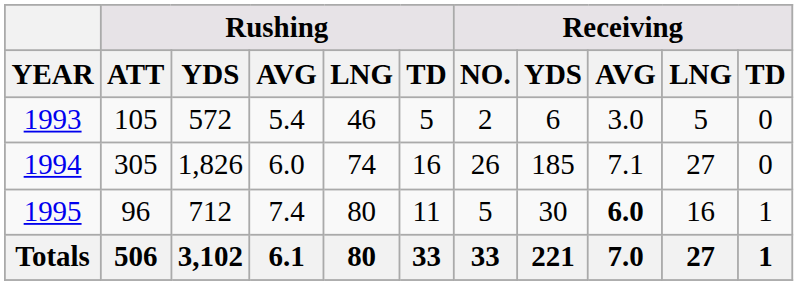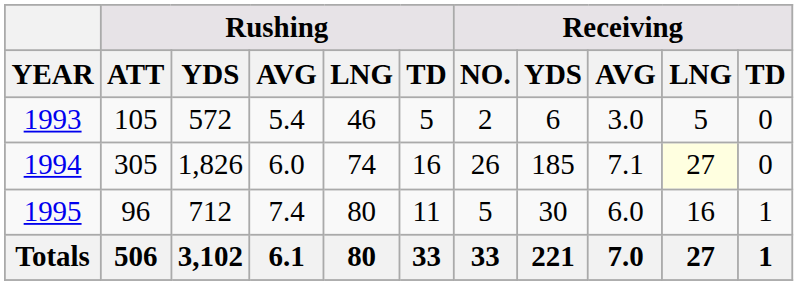(701, 165) no background -> (701, 165) lightyellow background
(626, 211) bold -> (626, 211) normal
